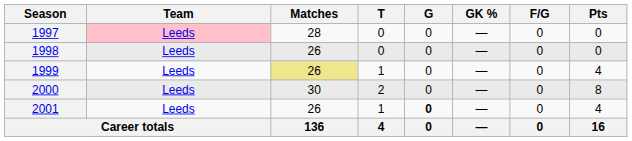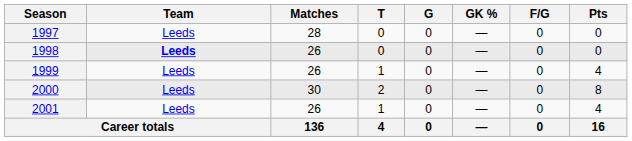(178, 33) pink background -> (178, 33) no background
(178, 52) normal -> (178, 52) bold
(314, 71) khaki background -> (314, 71) no background
(429, 109) bold -> (429, 109) normal
